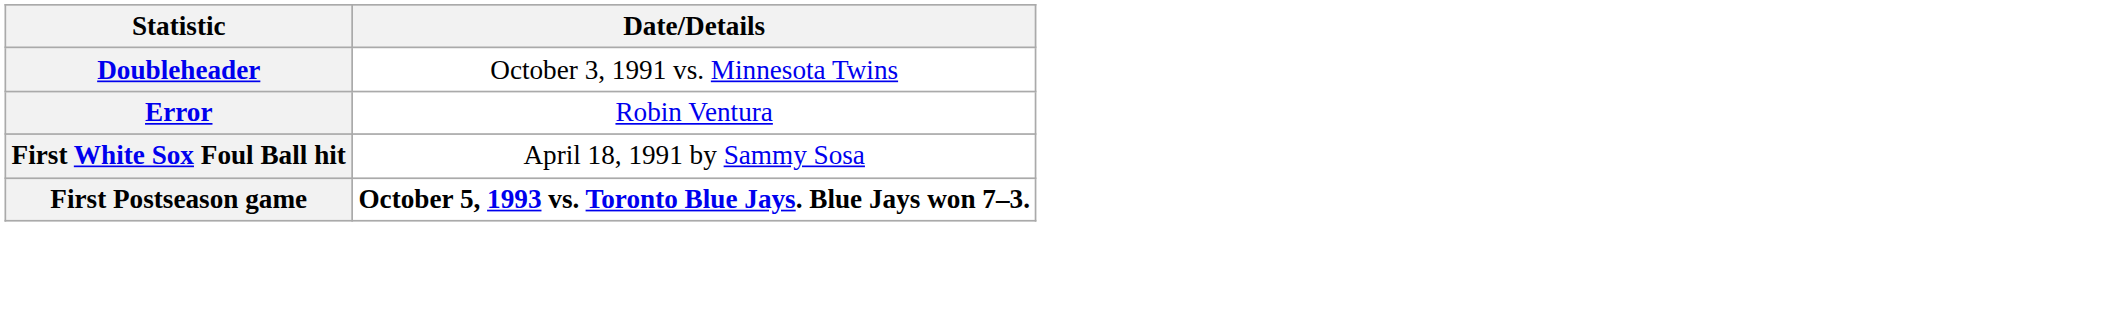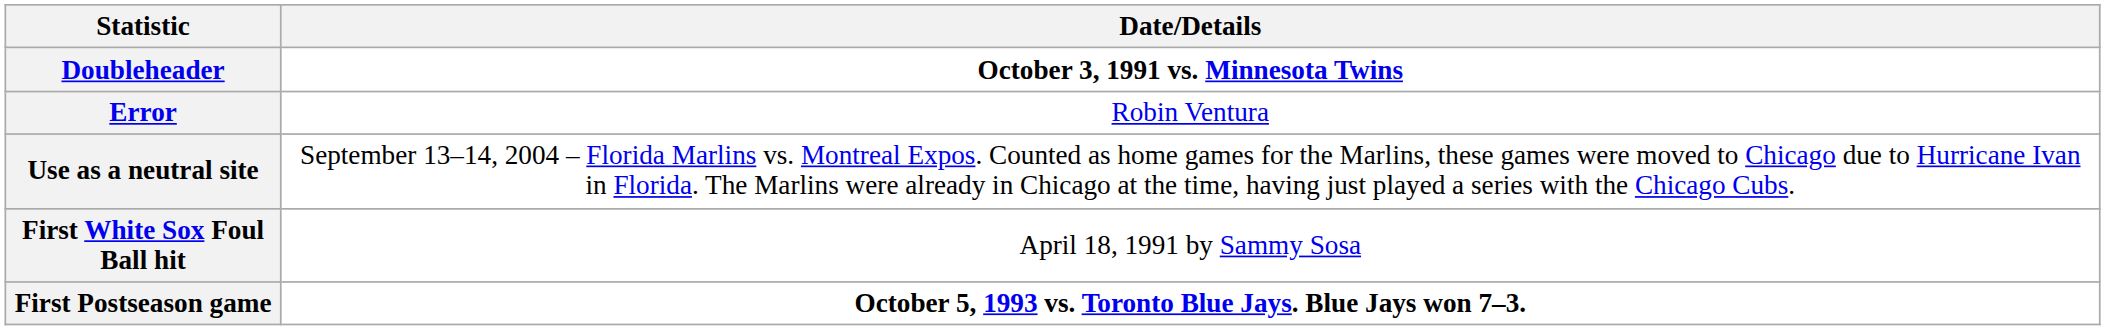(694, 69) normal -> (1190, 69) bold
+ row: (143, 170)
